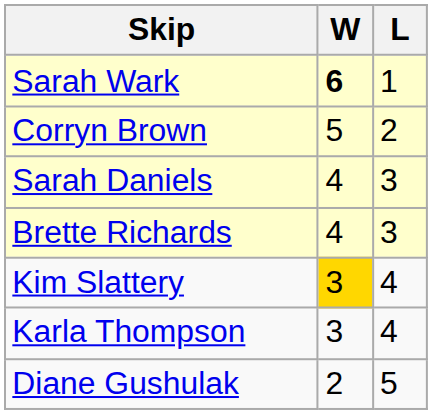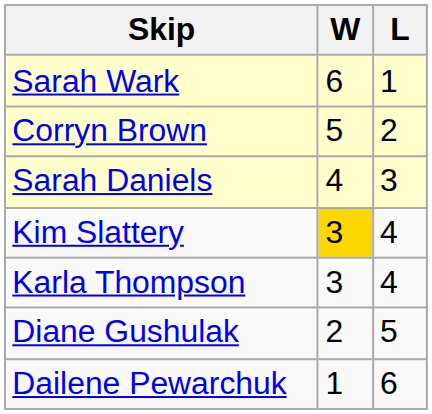(334, 80) bold -> (334, 80) normal
- row: (122, 231)
+ row: (150, 383)
